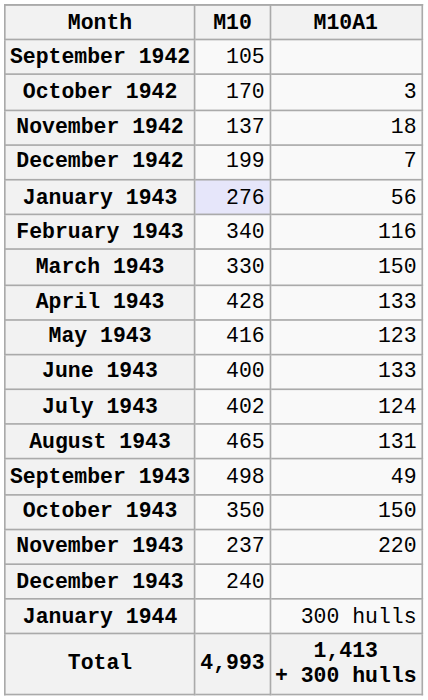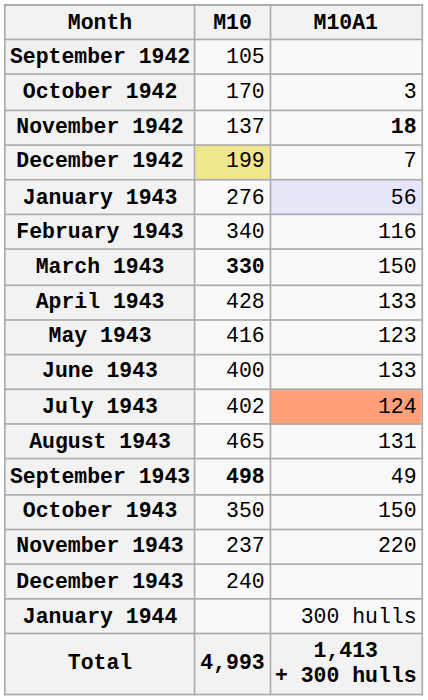(404, 127) normal -> (404, 127) bold
(245, 162) no background -> (245, 162) khaki background
(245, 197) lavender background -> (245, 197) no background
(404, 197) no background -> (404, 197) lavender background
(245, 267) normal -> (245, 267) bold
(397, 407) no background -> (397, 407) lightsalmon background
(245, 477) normal -> (245, 477) bold
